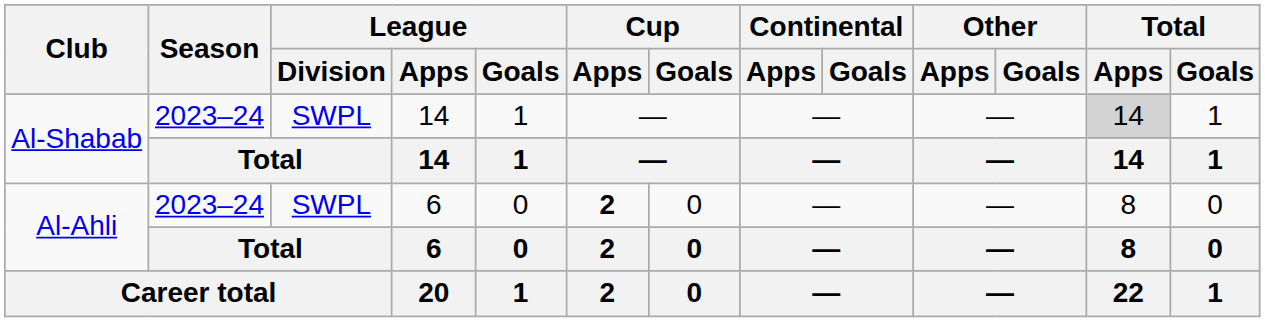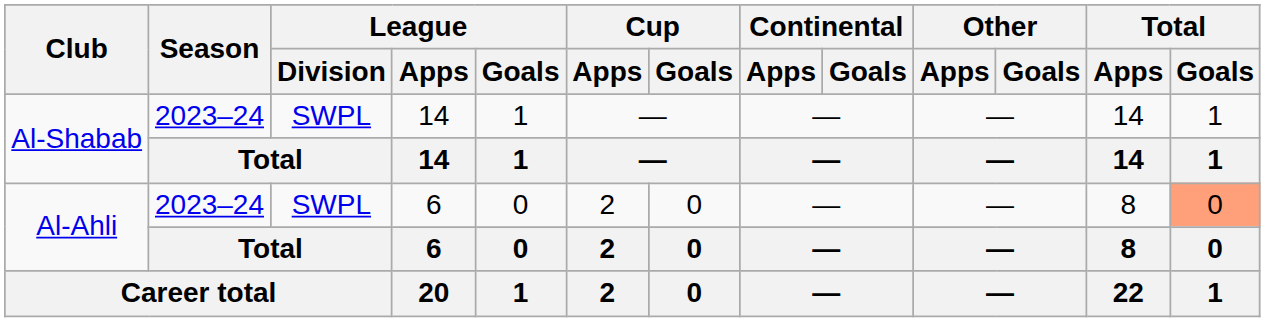(1128, 115) lightgrey background -> (1128, 115) no background
(607, 204) bold -> (607, 204) normal
(1215, 204) no background -> (1215, 204) lightsalmon background
